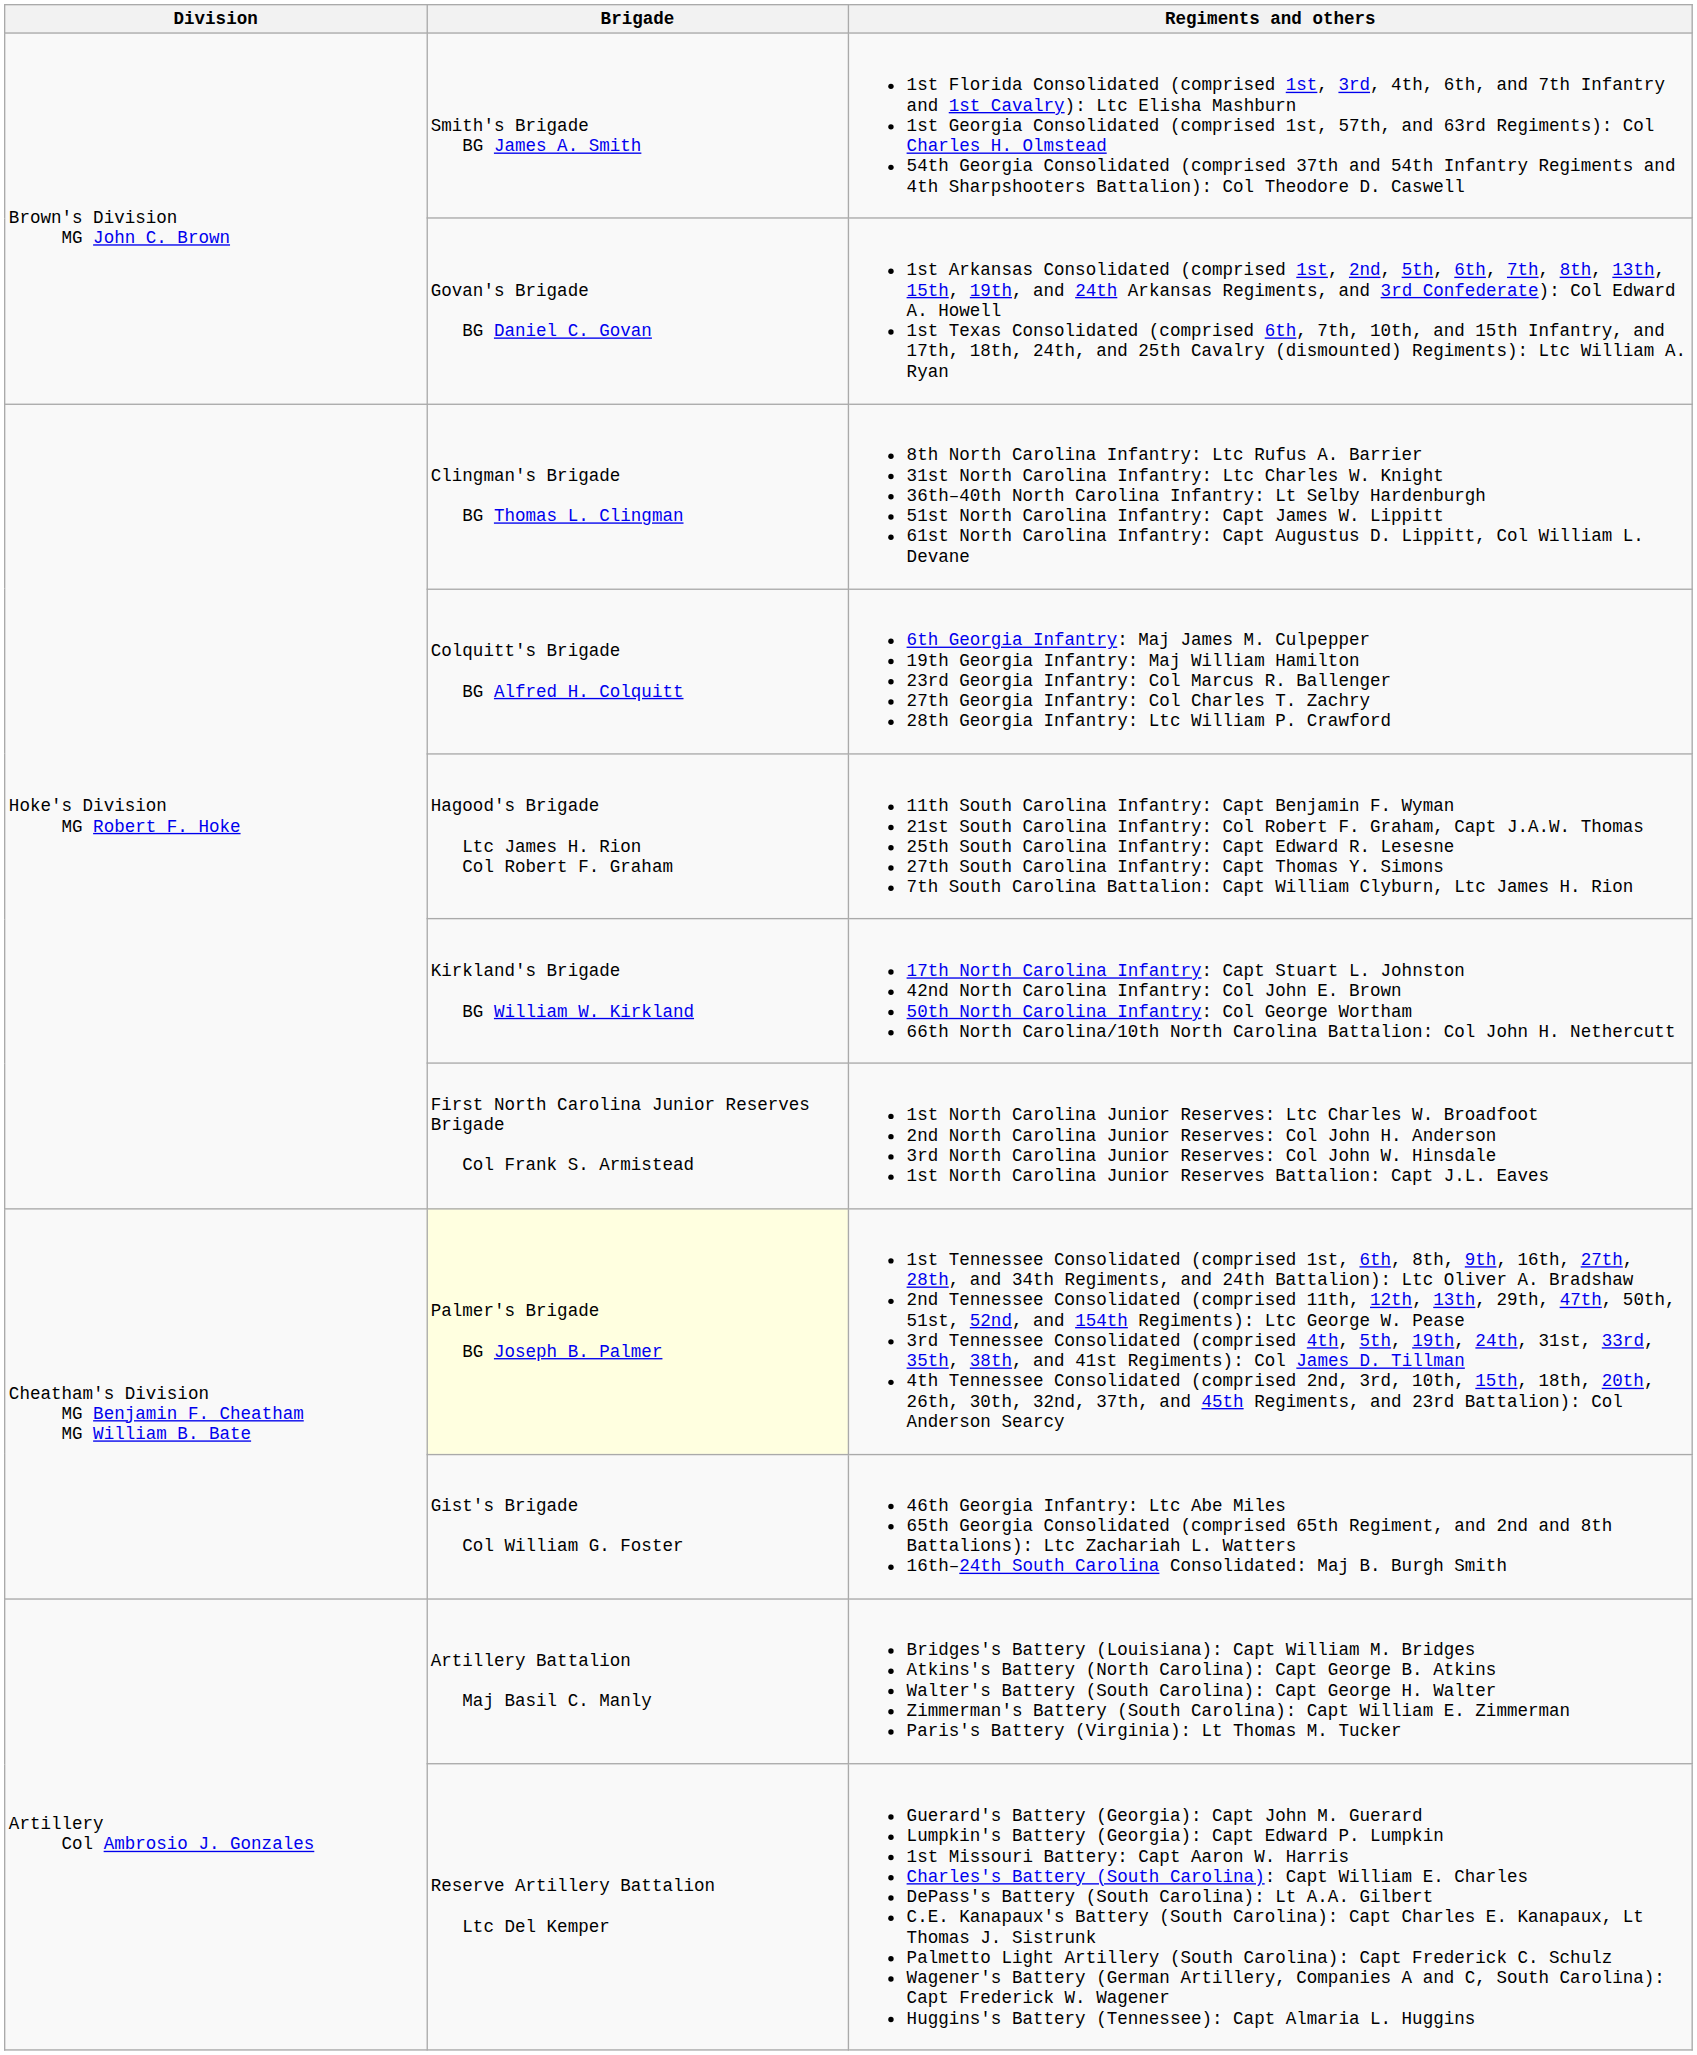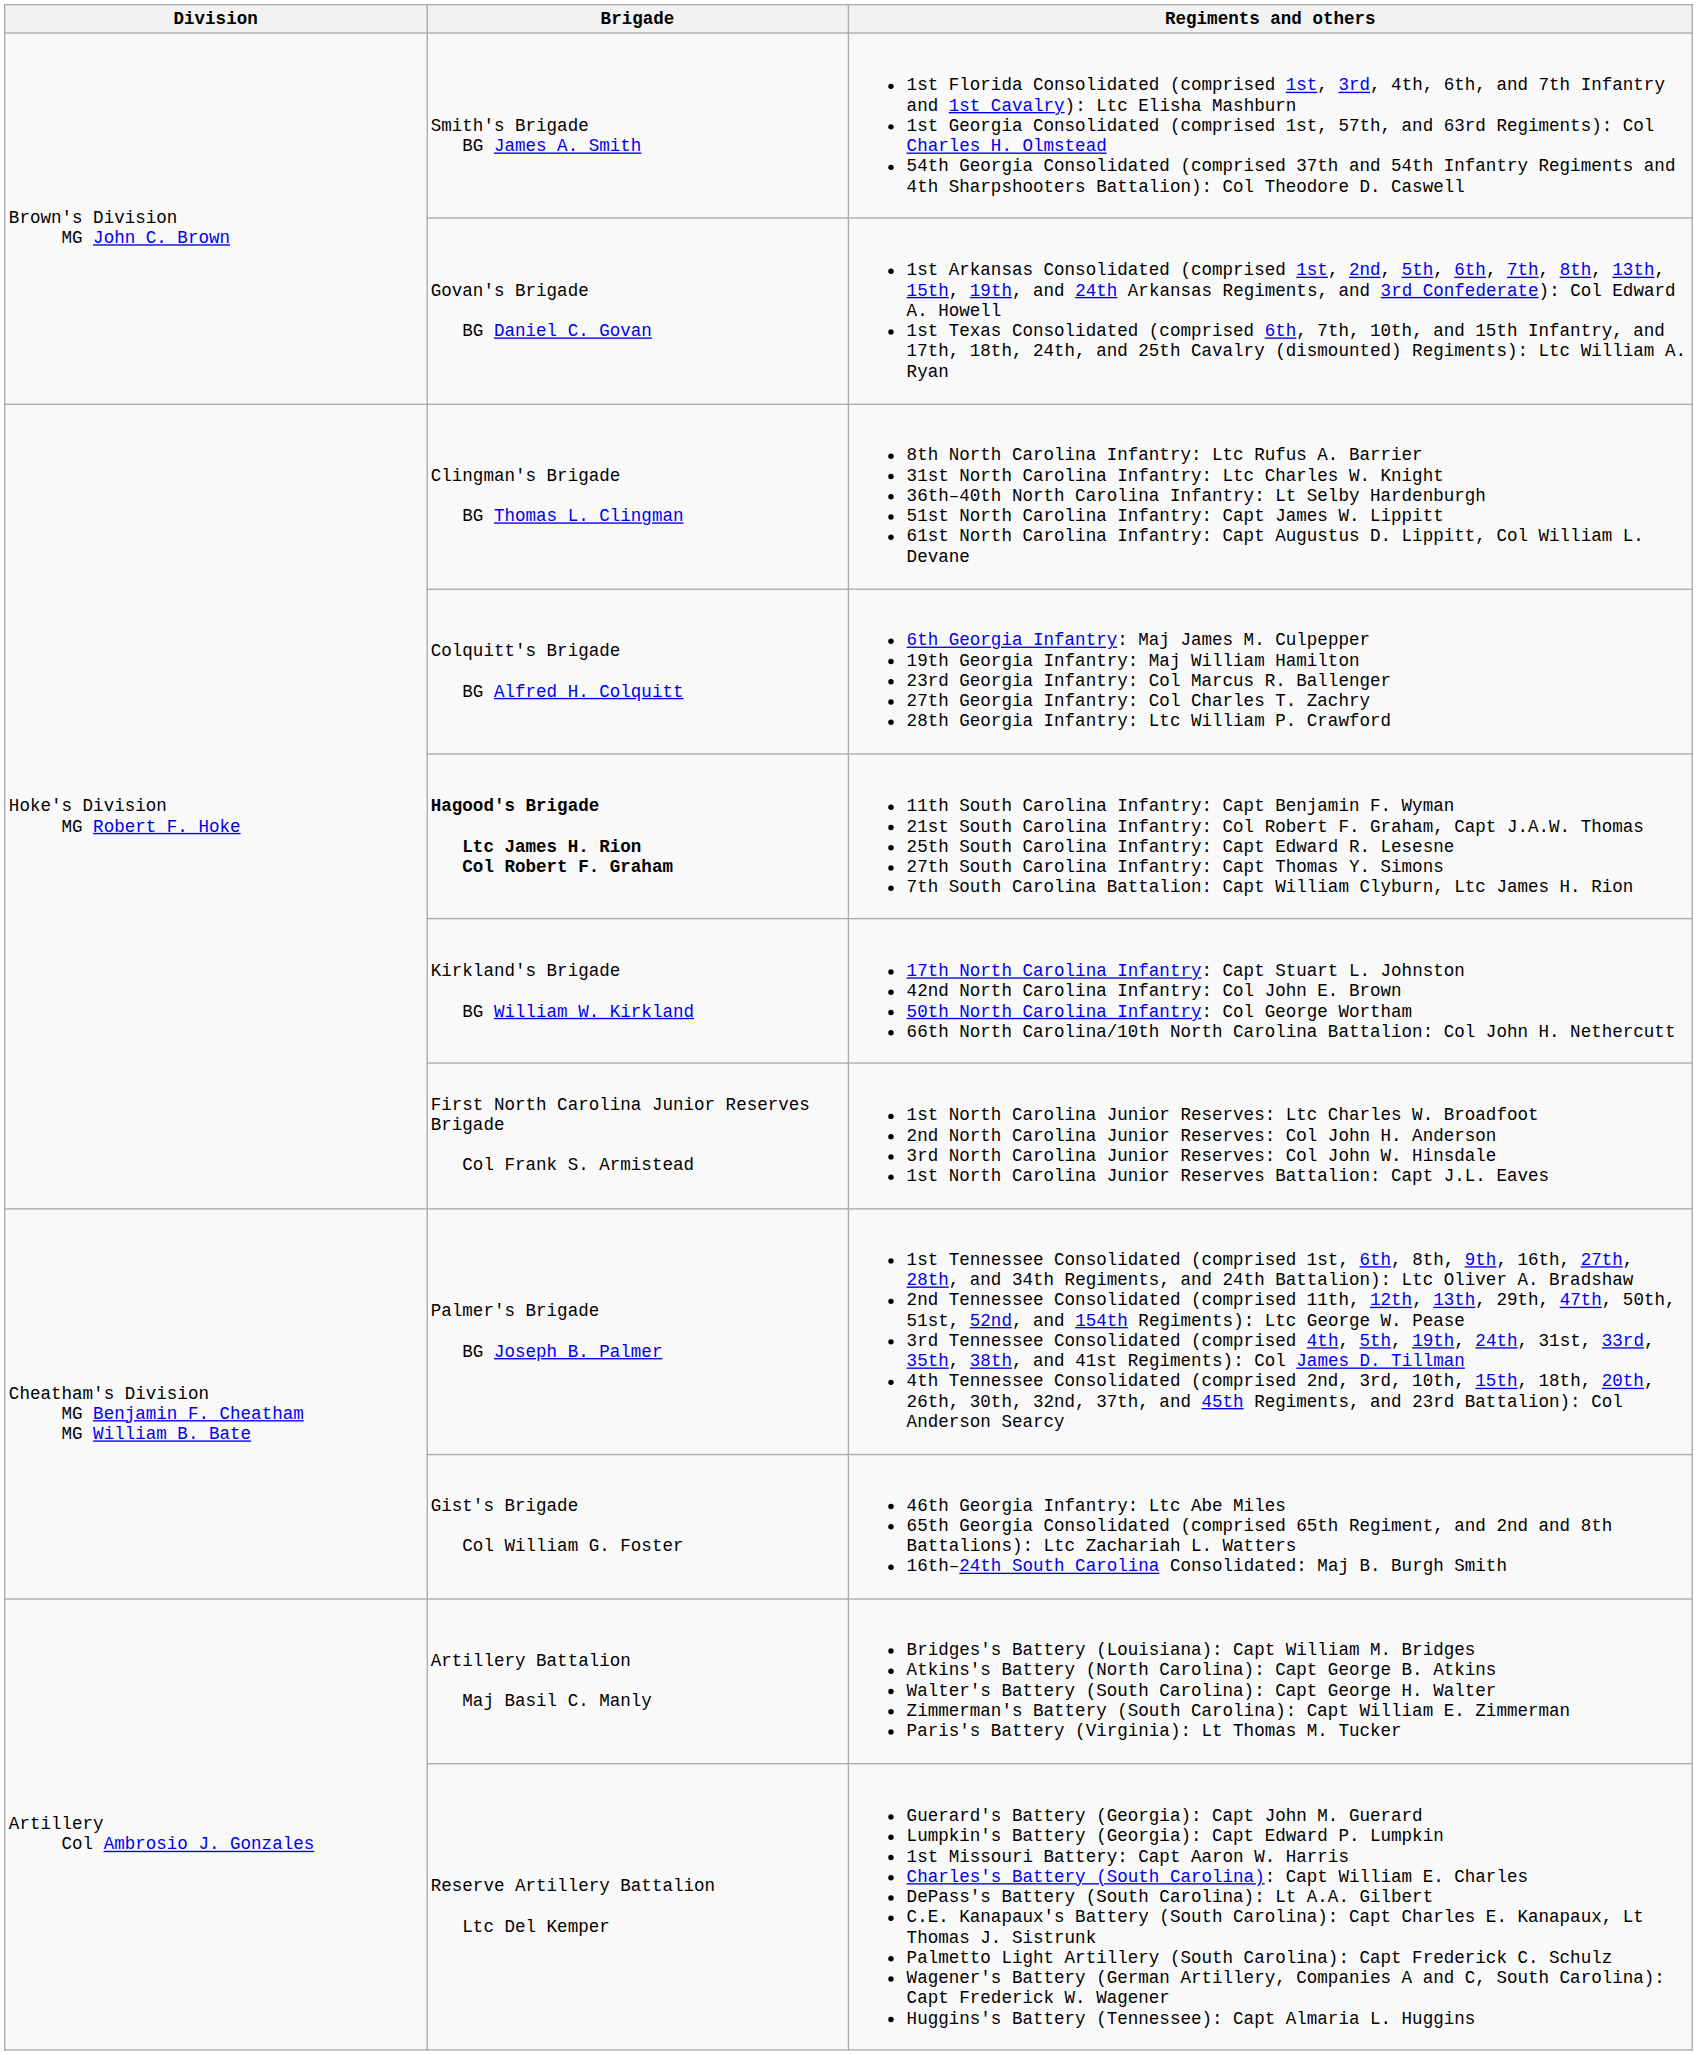(552, 836) normal -> (552, 836) bold
(547, 1331) lightyellow background -> (547, 1331) no background
